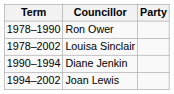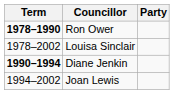(34, 30) normal -> (34, 30) bold
(34, 64) normal -> (34, 64) bold
